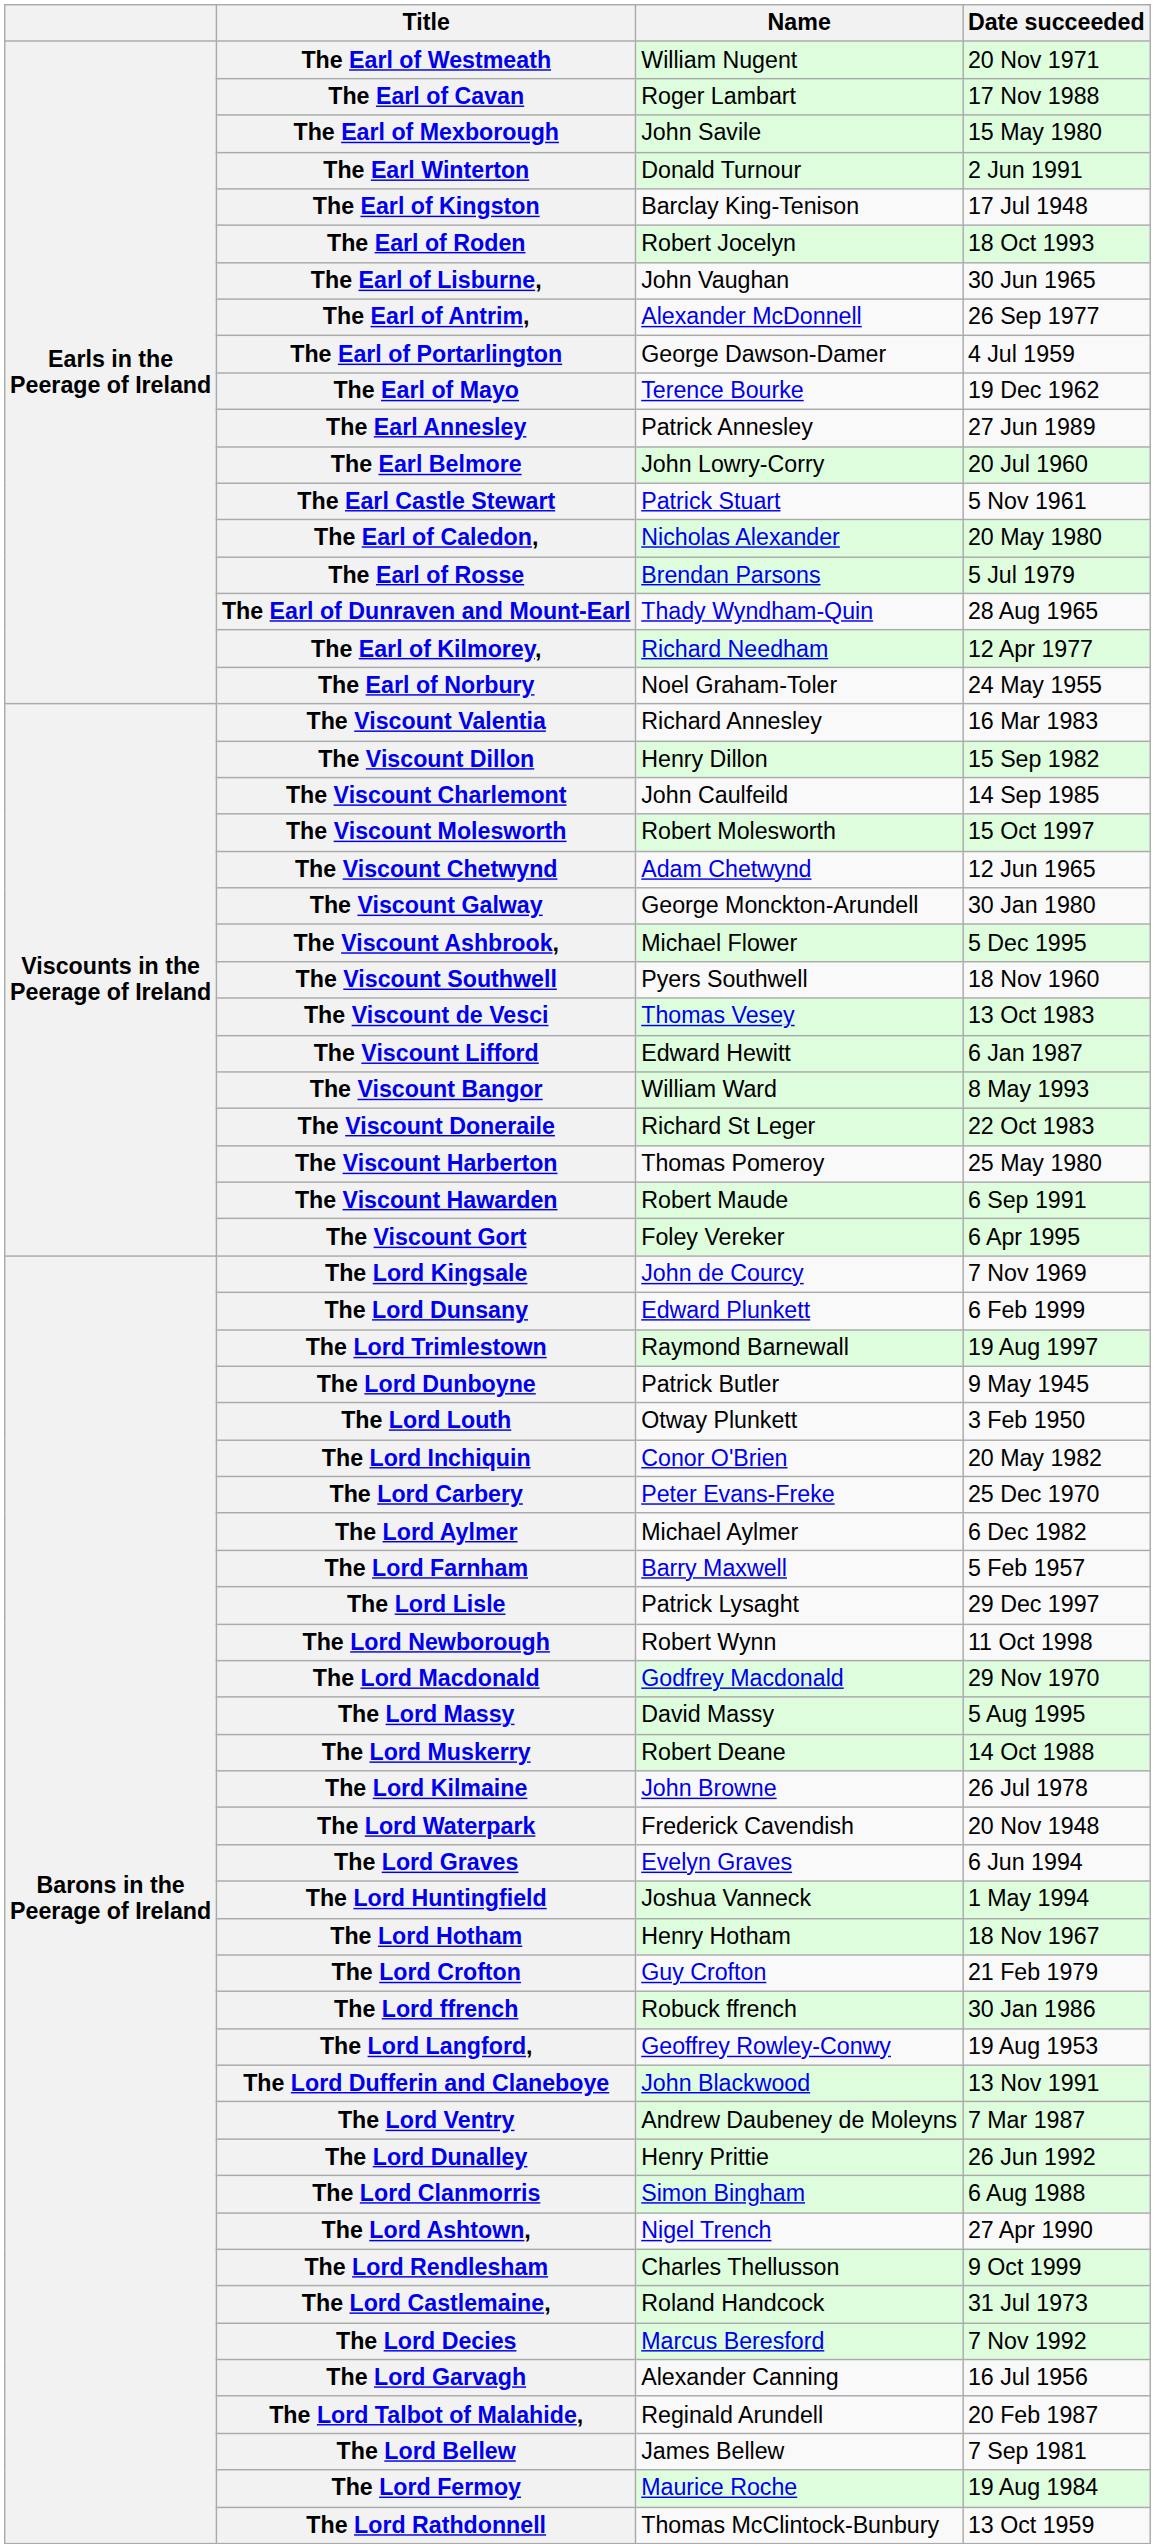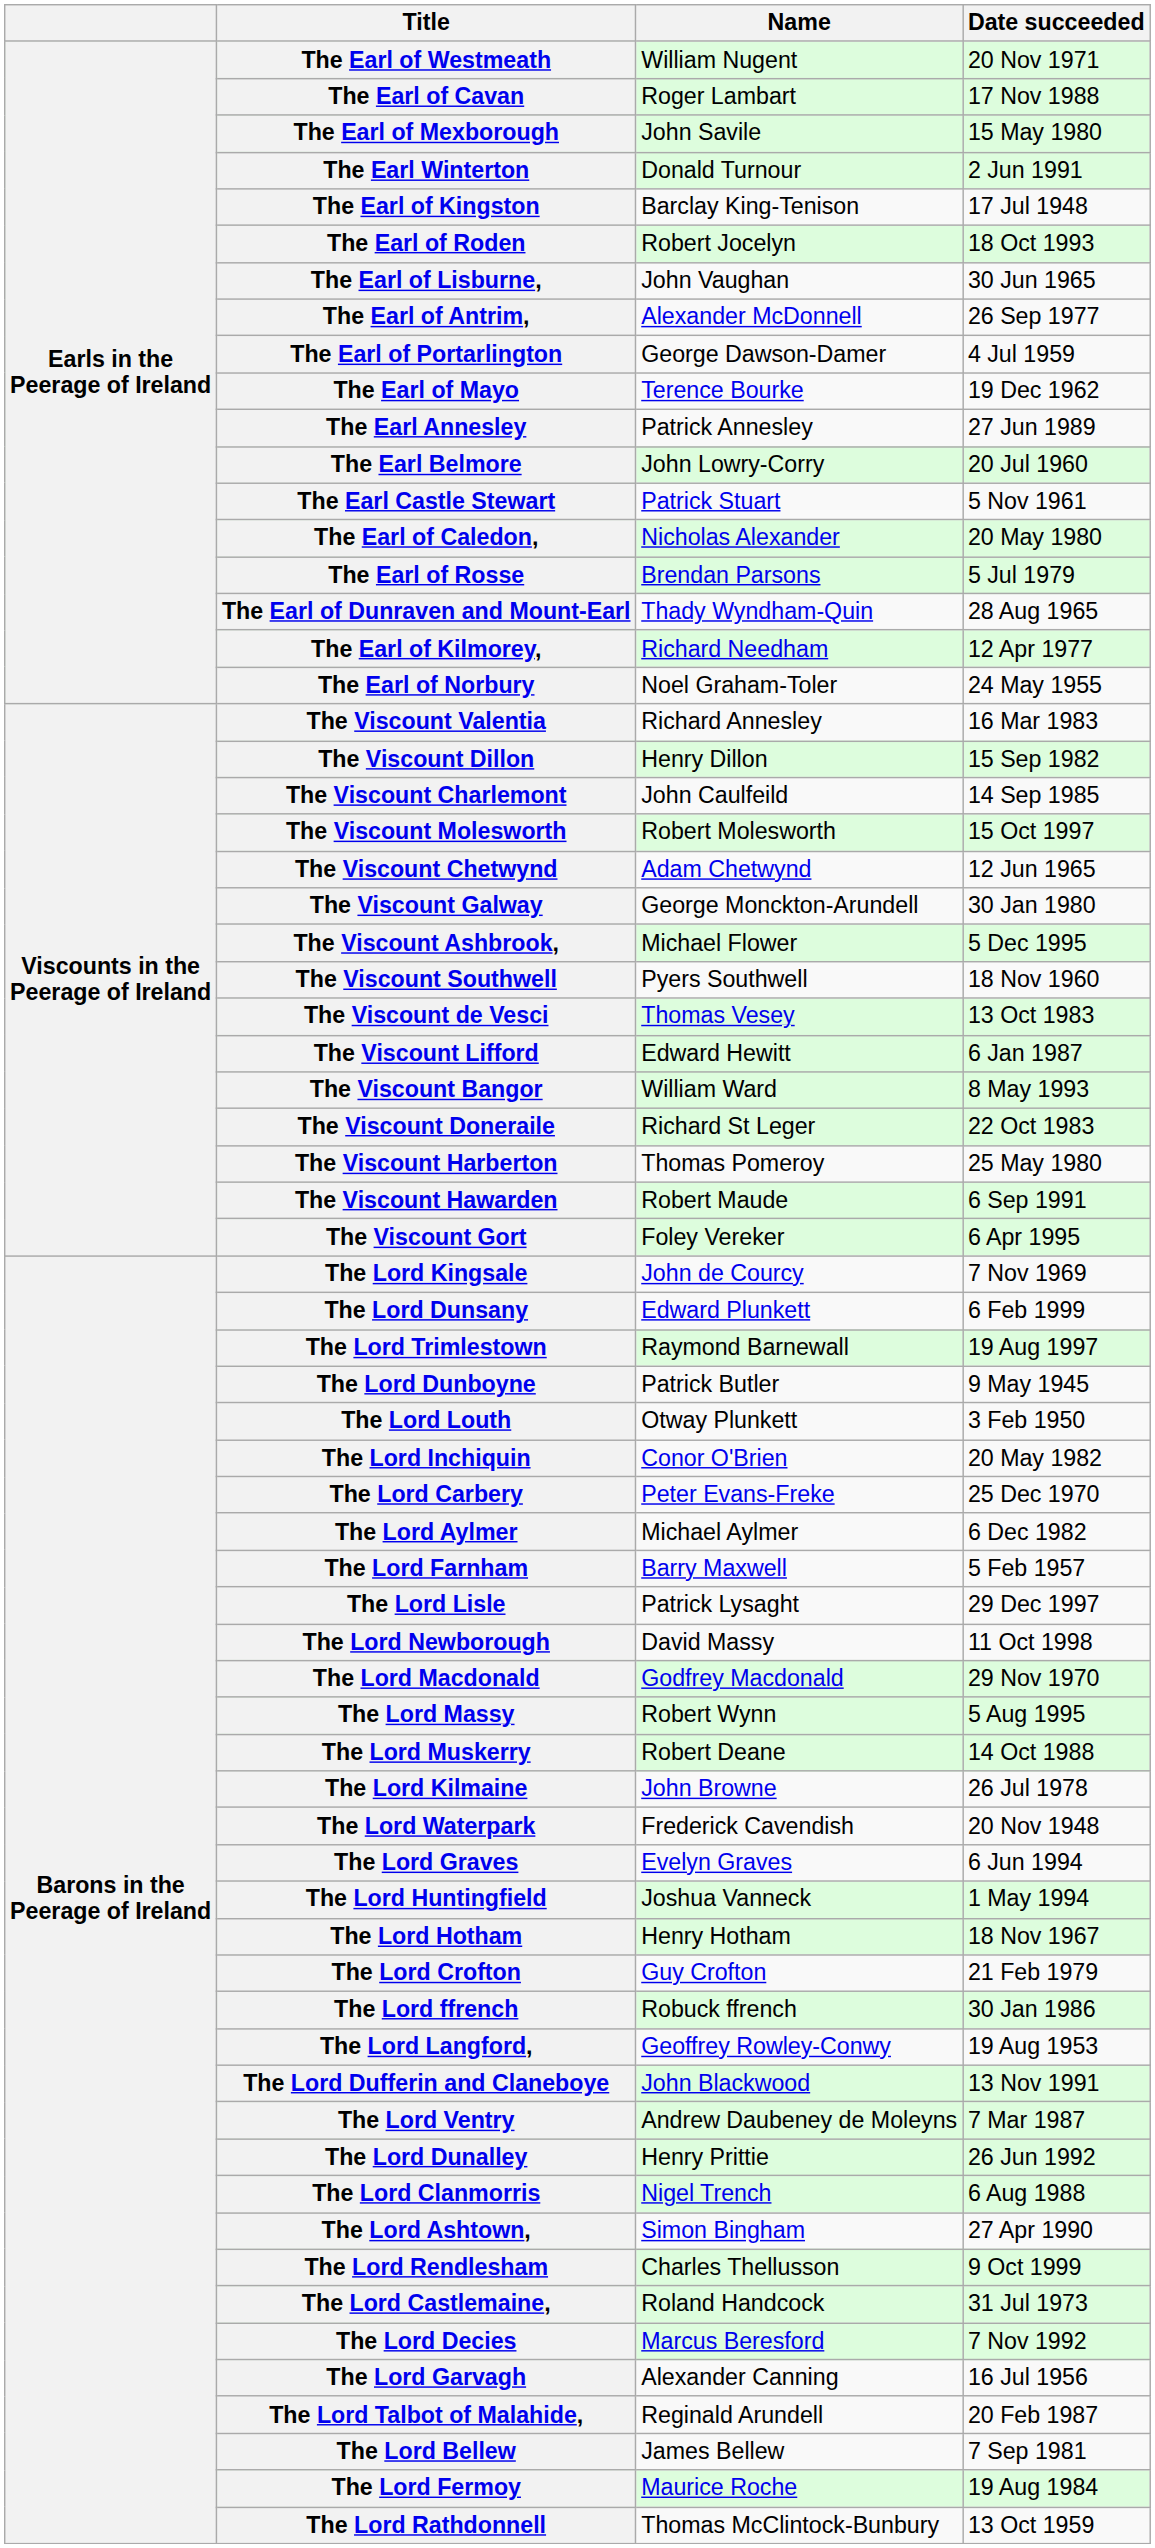(709, 1641) Robert Wynn -> (708, 1641) David Massy
(708, 1715) David Massy -> (709, 1715) Robert Wynn
(723, 2193) Simon Bingham -> (706, 2193) Nigel Trench
(706, 2230) Nigel Trench -> (723, 2230) Simon Bingham
